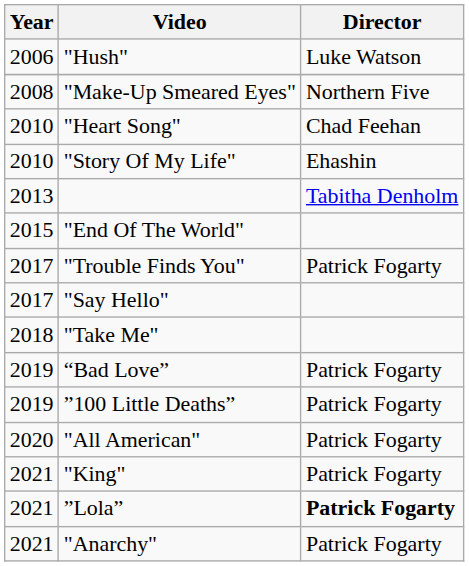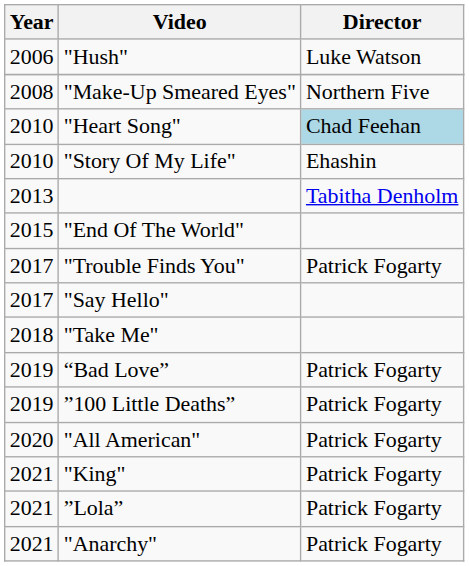(363, 126) no background -> (363, 126) lightblue background
(381, 508) bold -> (374, 508) normal
